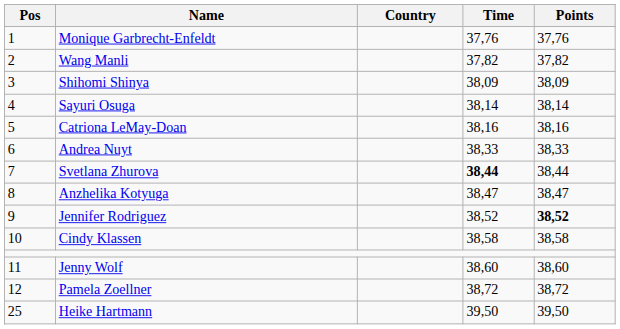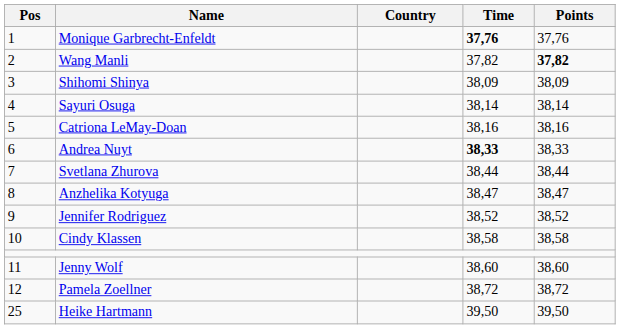(482, 37) normal -> (482, 37) bold
(553, 60) normal -> (553, 60) bold
(482, 149) normal -> (482, 149) bold
(482, 171) bold -> (482, 171) normal
(553, 216) bold -> (553, 216) normal
